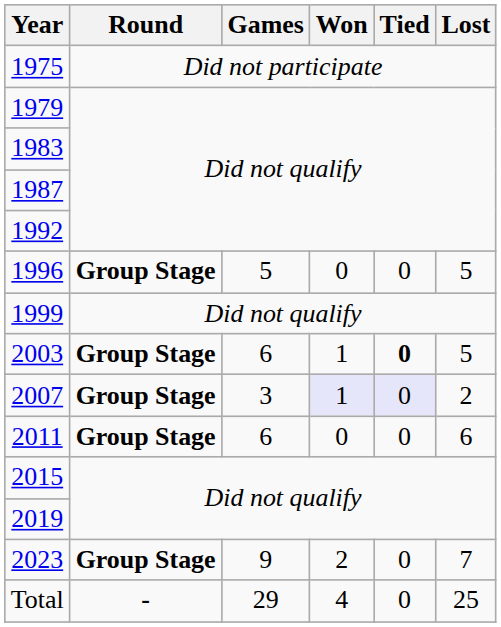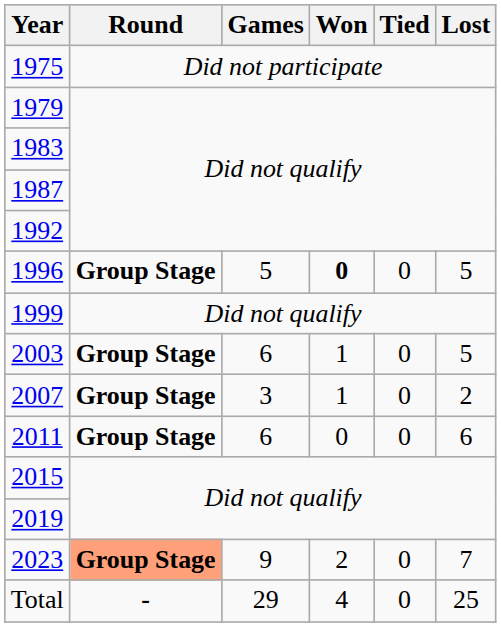(342, 271) normal -> (342, 271) bold
(405, 353) bold -> (405, 353) normal
(342, 395) lavender background -> (342, 395) no background
(405, 395) lavender background -> (405, 395) no background
(146, 559) no background -> (146, 559) lightsalmon background
